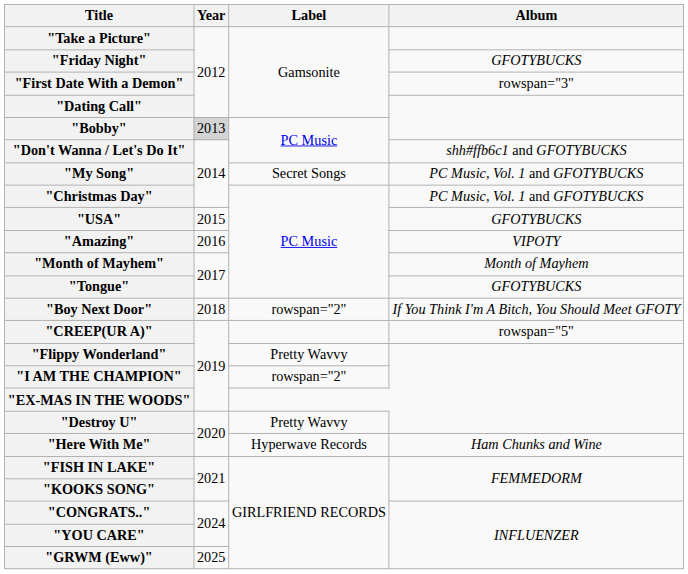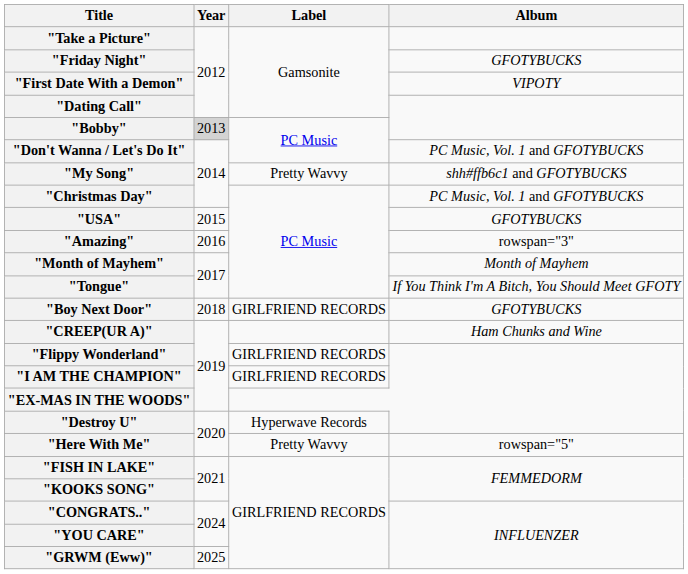(536, 83) rowspan="3" -> (536, 83) VIPOTY
(536, 151) shh#ffb6c1 and GFOTYBUCKS -> (536, 151) PC Music, Vol. 1 and GFOTYBUCKS
(309, 173) Secret Songs -> (309, 173) Pretty Wavvy
(536, 173) PC Music, Vol. 1 and GFOTYBUCKS -> (536, 173) shh#ffb6c1 and GFOTYBUCKS
(536, 241) VIPOTY -> (536, 241) rowspan="3"
(536, 286) GFOTYBUCKS -> (536, 286) If You Think I'm A Bitch, You Should Meet GFOTY
(309, 309) rowspan="2" -> (309, 309) GIRLFRIEND RECORDS
(536, 309) If You Think I'm A Bitch, You Should Meet GFOTY -> (536, 309) GFOTYBUCKS
(536, 331) rowspan="5" -> (536, 331) Ham Chunks and Wine
(309, 354) Pretty Wavvy -> (309, 354) GIRLFRIEND RECORDS
(309, 377) rowspan="2" -> (309, 377) GIRLFRIEND RECORDS
(309, 422) Pretty Wavvy -> (309, 422) Hyperwave Records
(309, 444) Hyperwave Records -> (309, 444) Pretty Wavvy
(536, 444) Ham Chunks and Wine -> (536, 444) rowspan="5"
